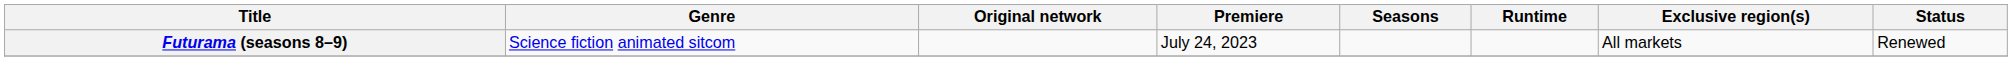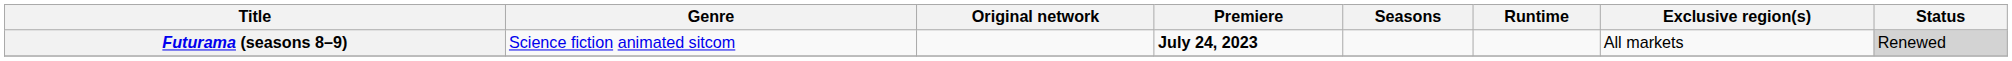(1209, 42) normal -> (1208, 42) bold
(1911, 42) no background -> (1912, 42) lightgrey background
